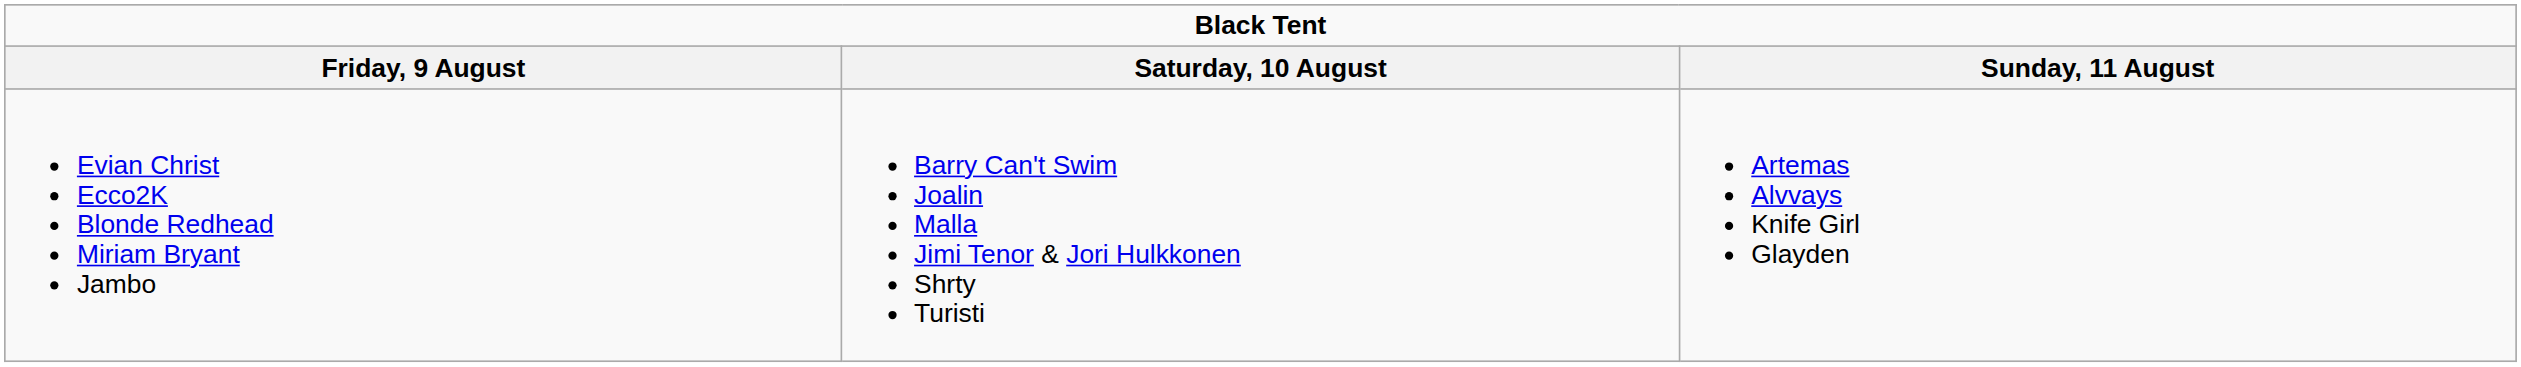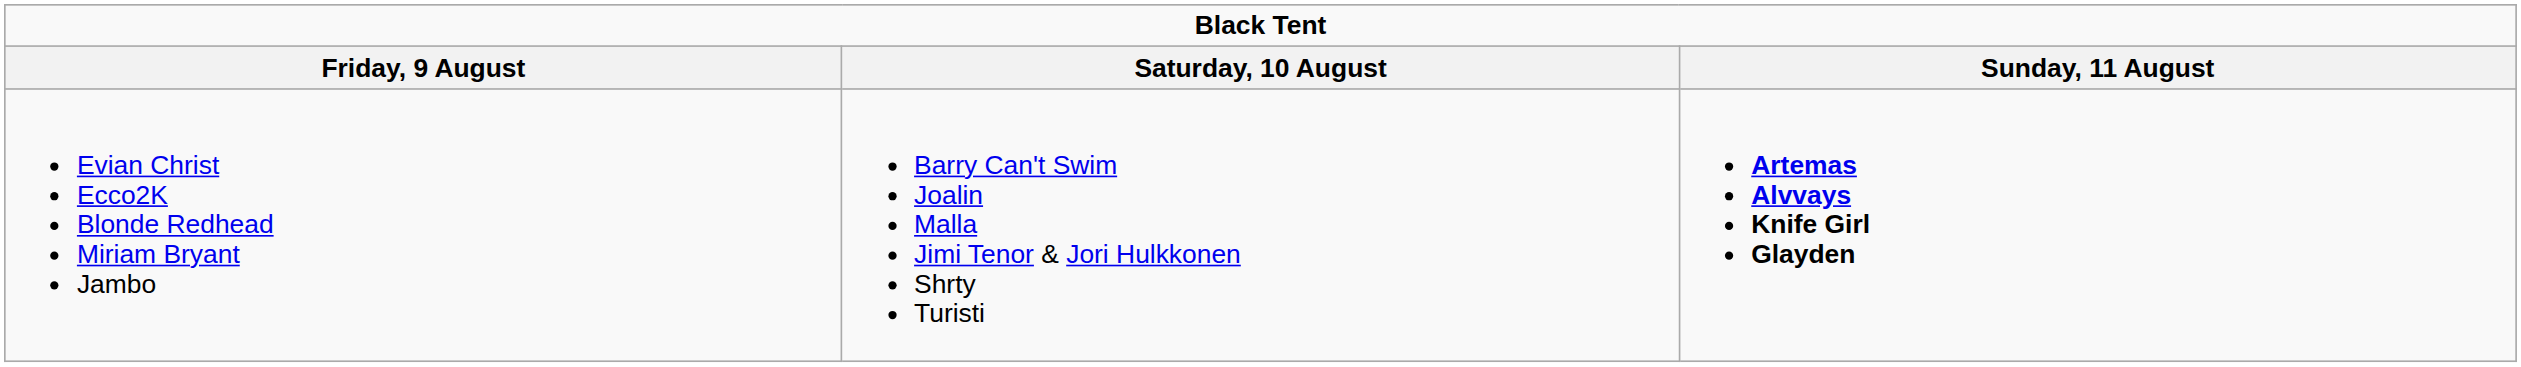(2098, 210) normal -> (2098, 210) bold
